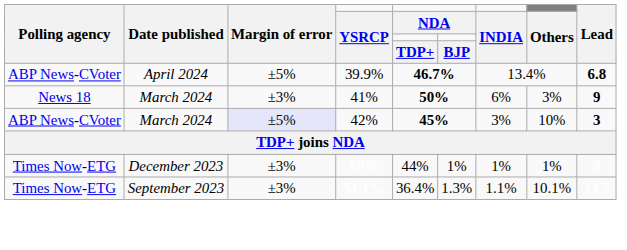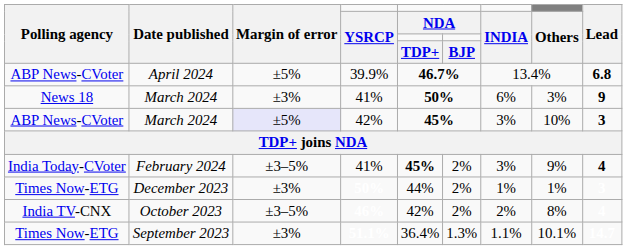+ row: (181, 165)
(457, 165) 1% -> (462, 188) 2%
+ row: (181, 210)
